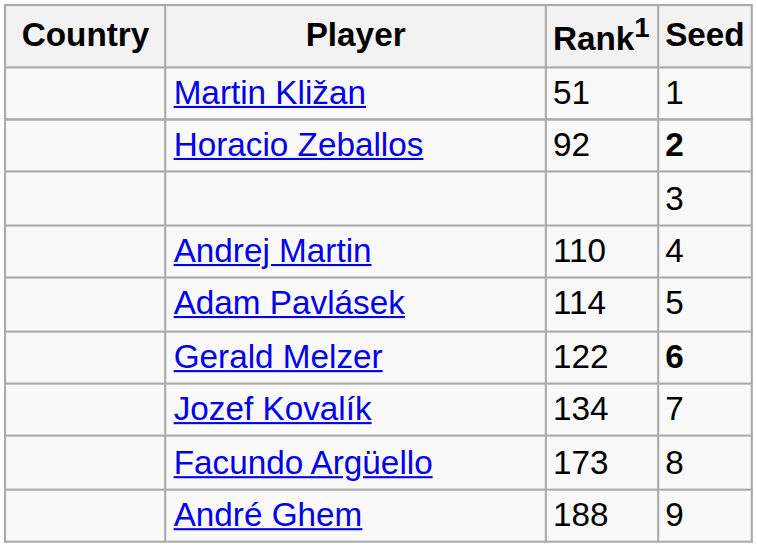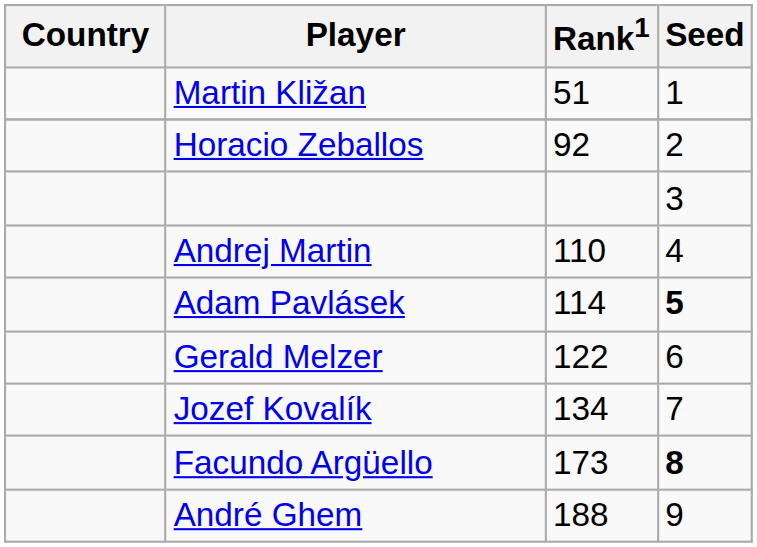(674, 145) bold -> (674, 145) normal
(674, 303) normal -> (674, 303) bold
(674, 356) bold -> (674, 356) normal
(674, 462) normal -> (674, 462) bold
